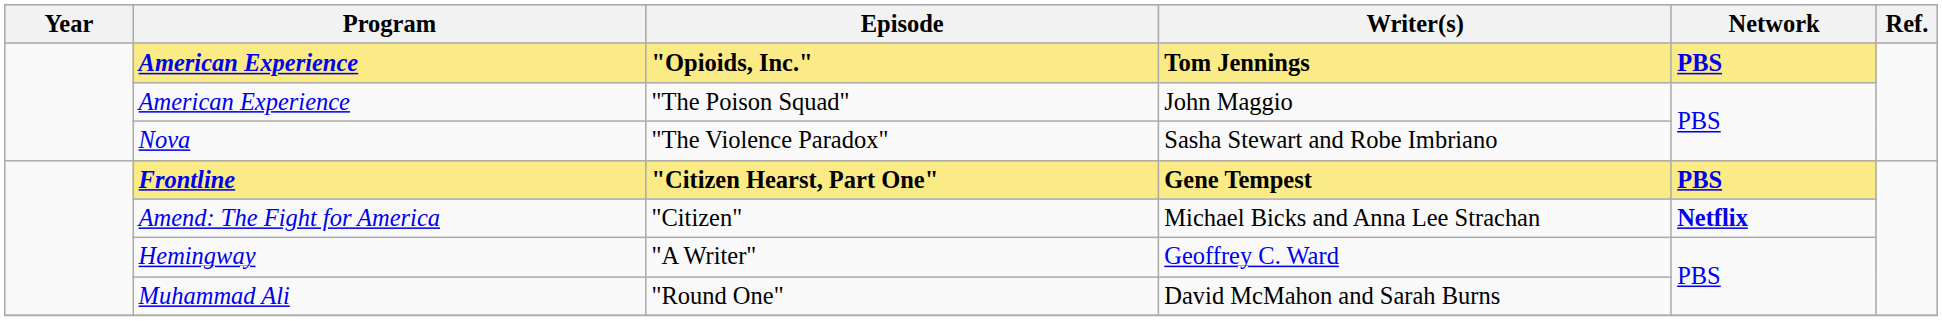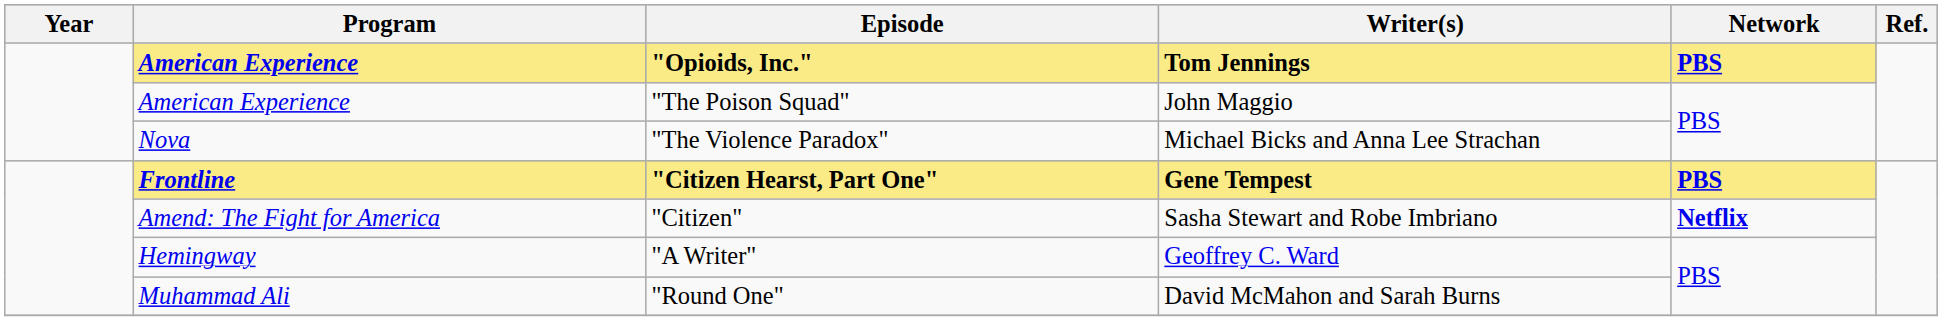(1331, 140) Sasha Stewart and Robe Imbriano -> (1352, 140) Michael Bicks and Anna Lee Strachan
(1352, 218) Michael Bicks and Anna Lee Strachan -> (1331, 218) Sasha Stewart and Robe Imbriano
